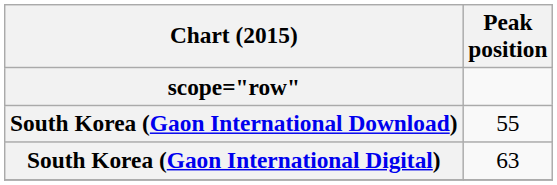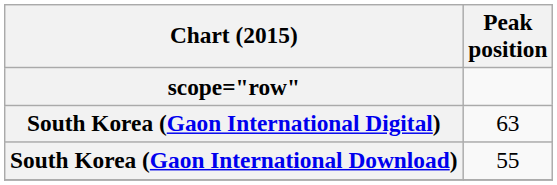rows swapped: (234, 160) <-> (234, 123)
